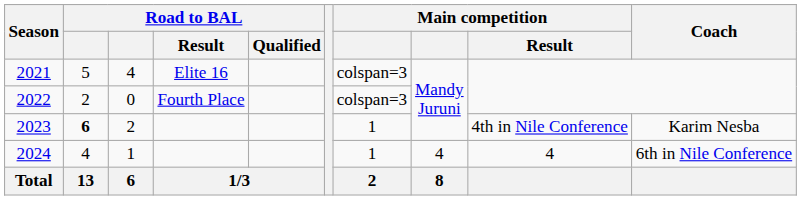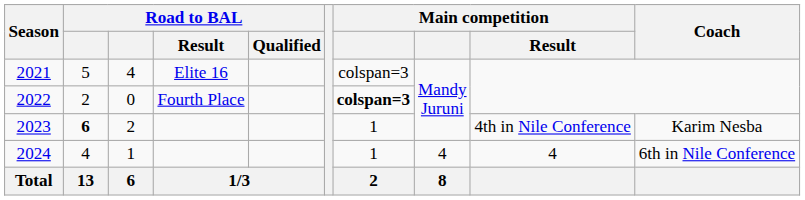(372, 99) normal -> (373, 99) bold
